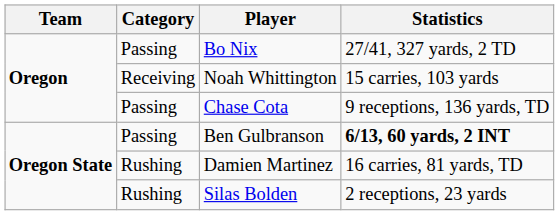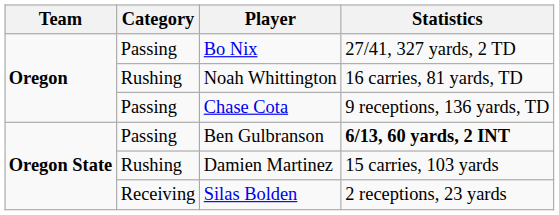(158, 77) Receiving -> (151, 77) Rushing
(422, 77) 15 carries, 103 yards -> (434, 77) 16 carries, 81 yards, TD
(434, 165) 16 carries, 81 yards, TD -> (422, 165) 15 carries, 103 yards
(151, 194) Rushing -> (158, 194) Receiving
